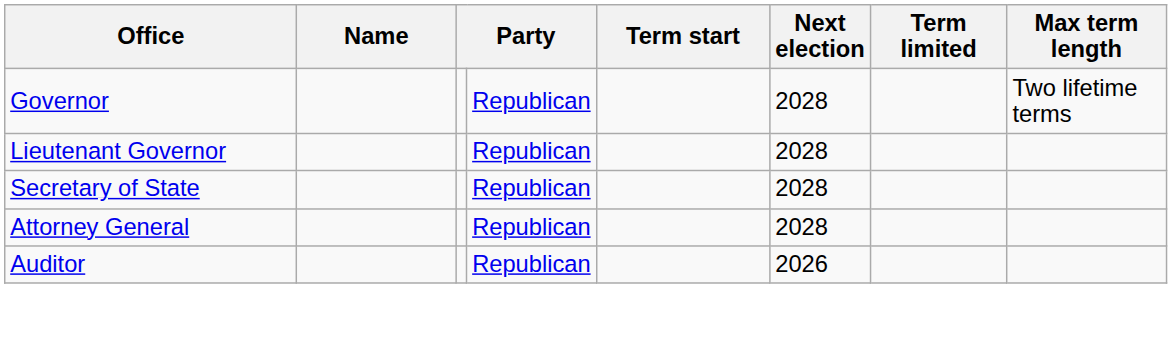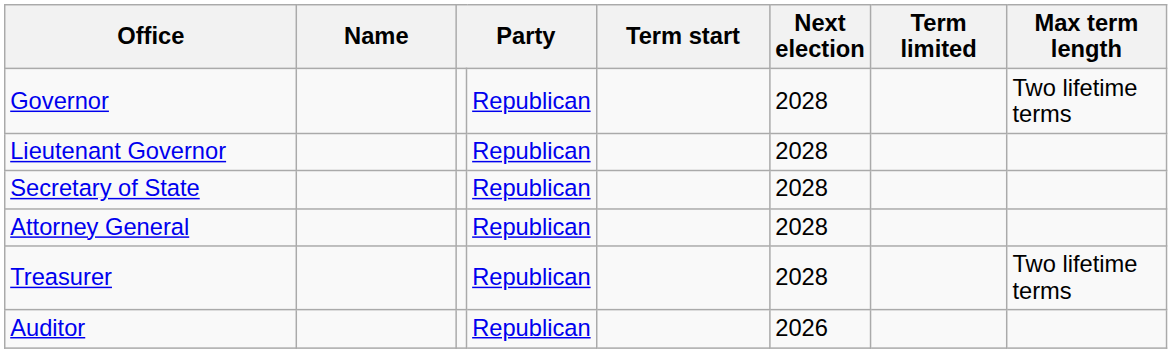+ row: (61, 277)
